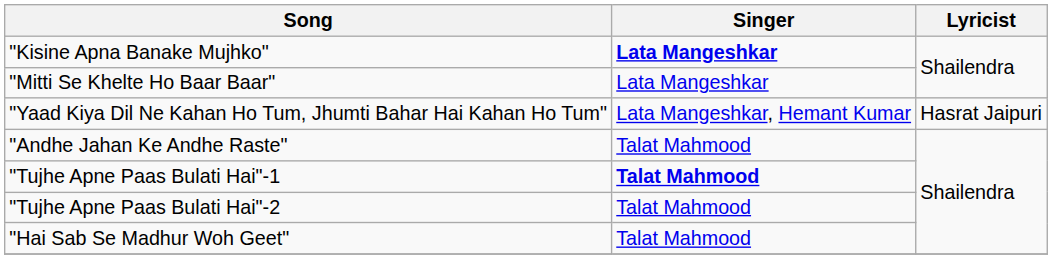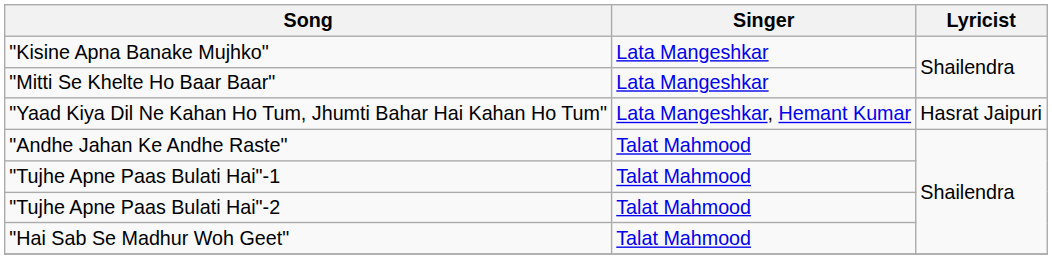(697, 52) bold -> (692, 52) normal
(688, 176) bold -> (684, 176) normal
